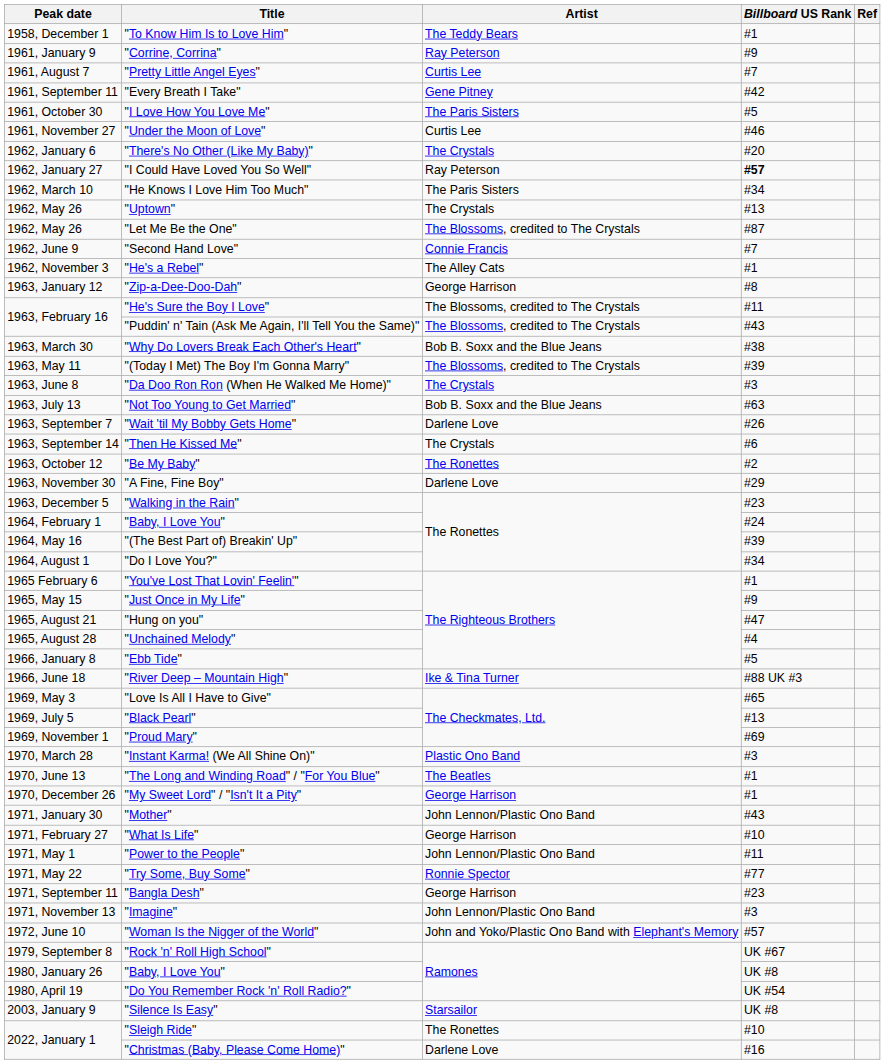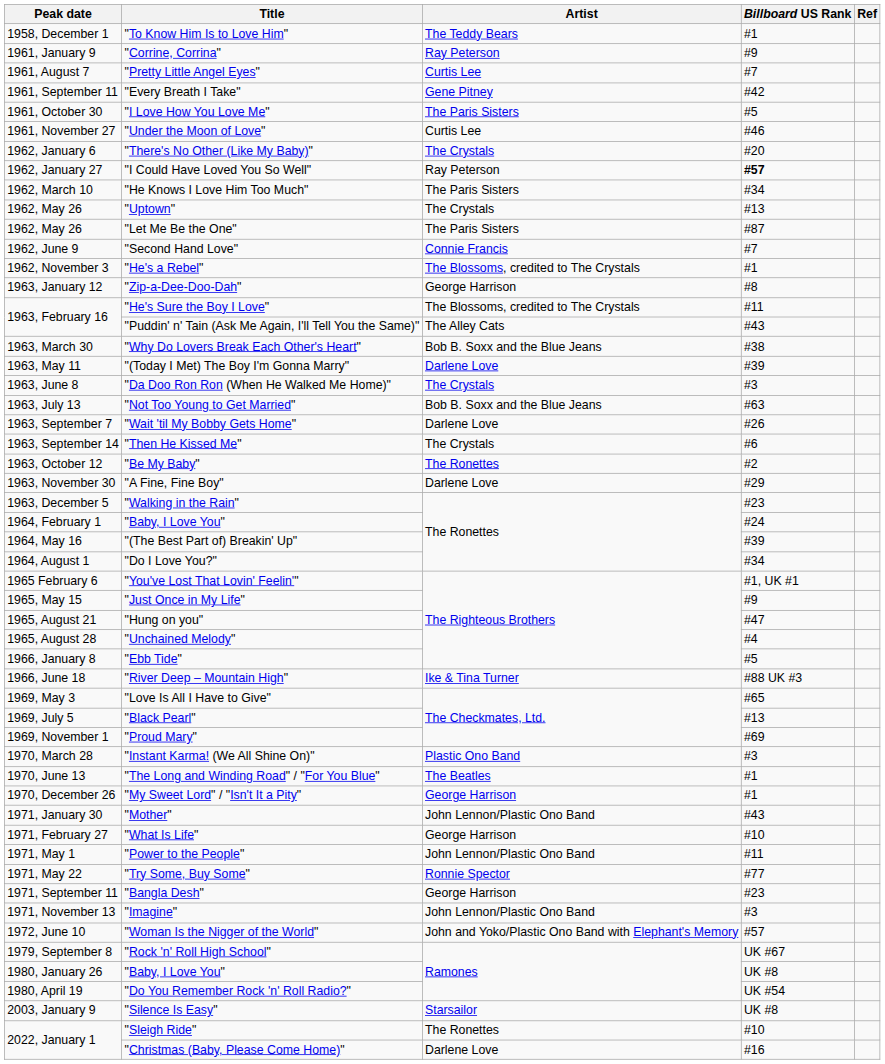(532, 229) The Blossoms, credited to The Crystals -> (472, 229) The Paris Sisters
(465, 268) The Alley Cats -> (532, 268) The Blossoms, credited to The Crystals
(532, 326) The Blossoms, credited to The Crystals -> (465, 326) The Alley Cats
(532, 365) The Blossoms, credited to The Crystals -> (462, 365) Darlene Love
(751, 580) #1 -> (771, 580) #1, UK #1
